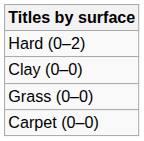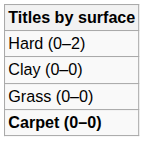(54, 121) normal -> (55, 121) bold
